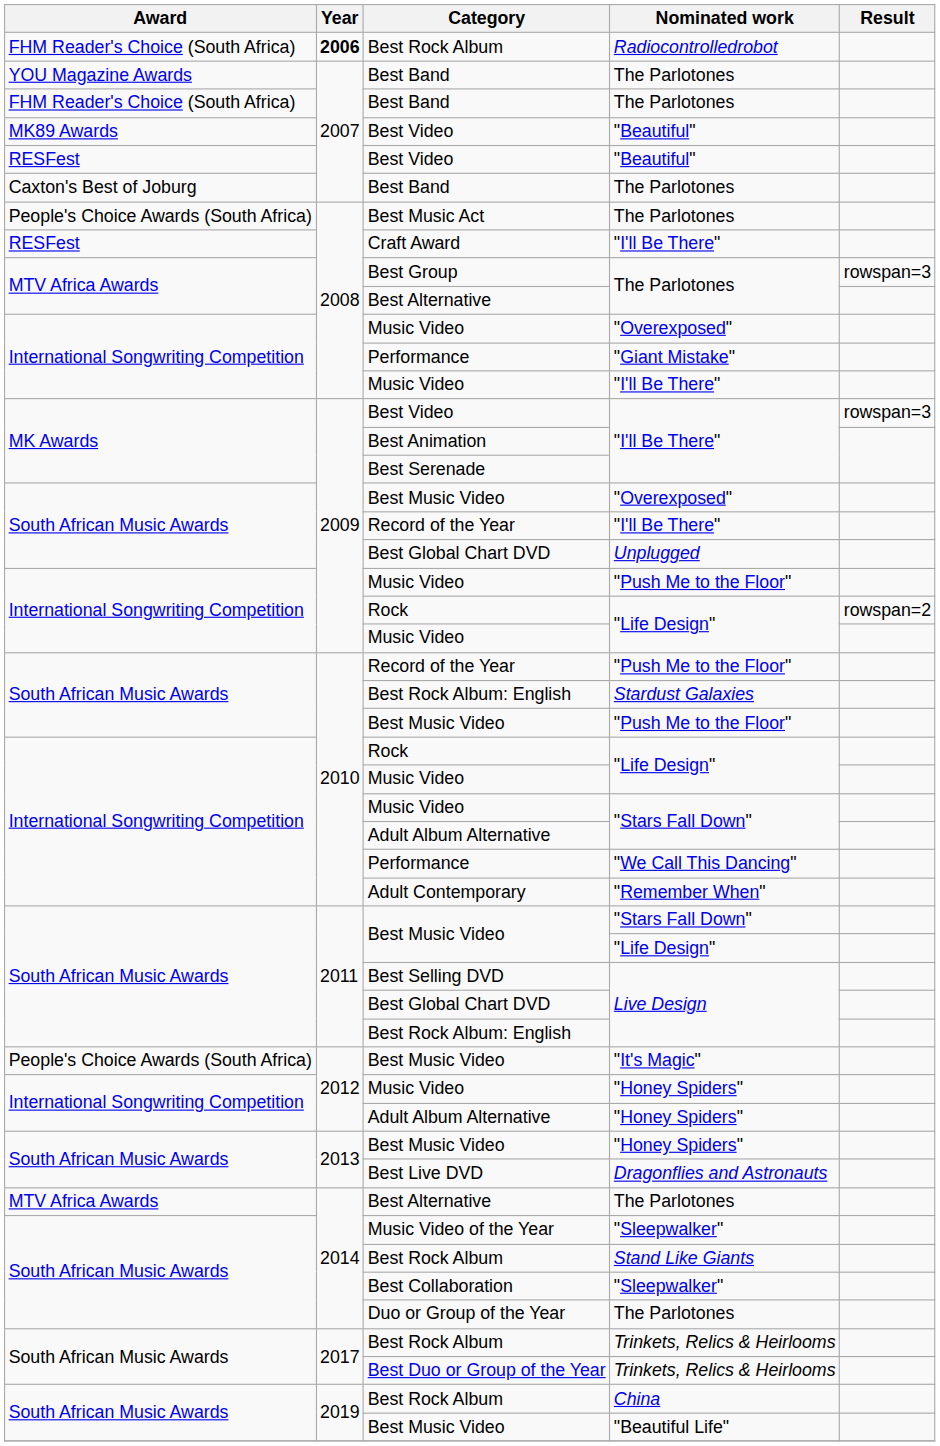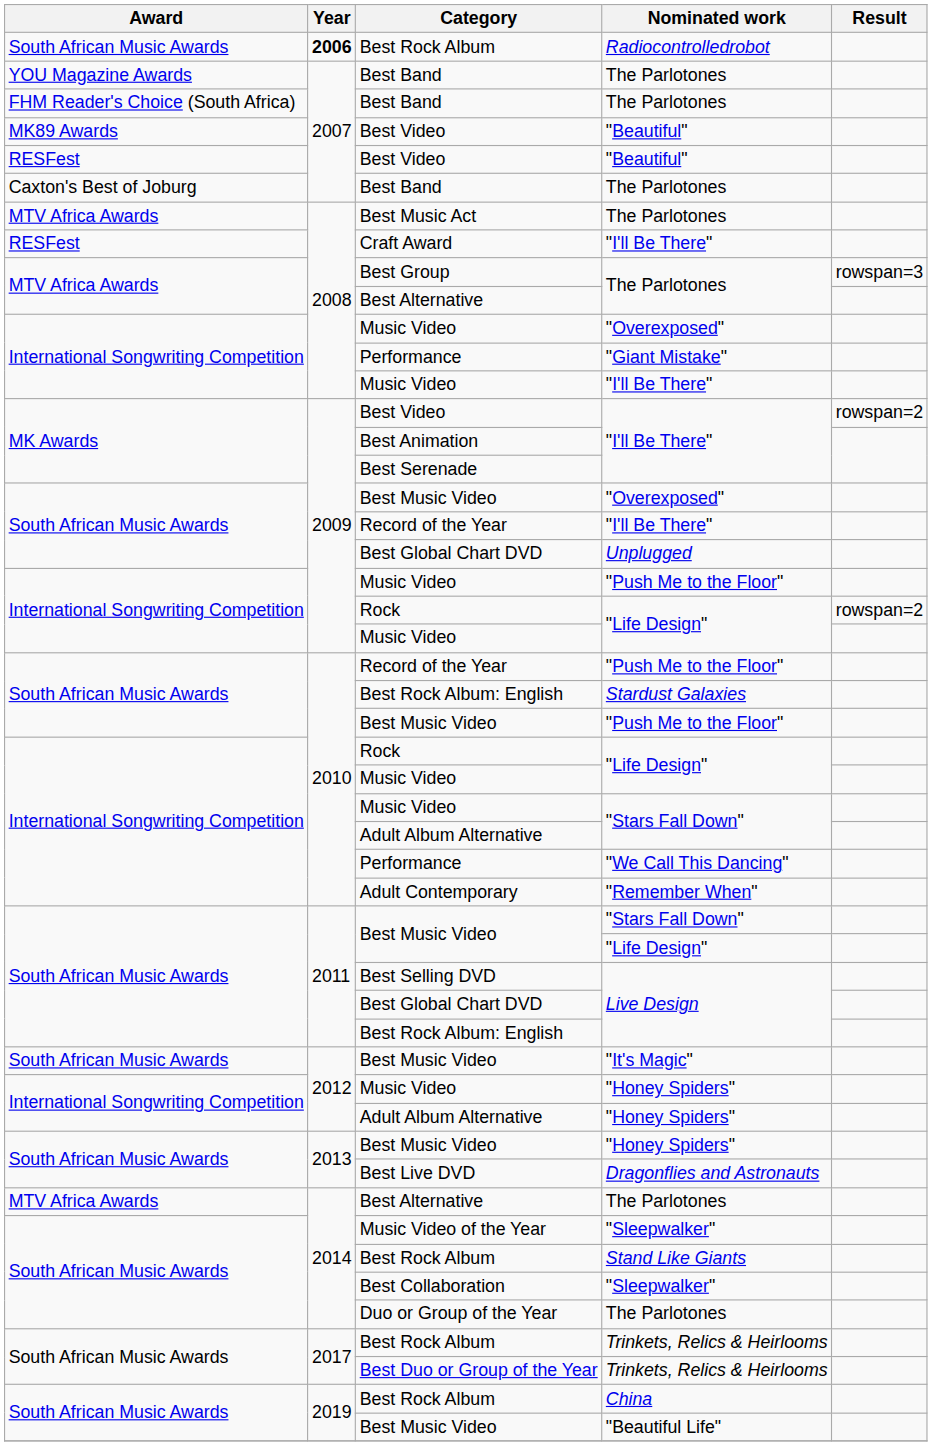(152, 46) FHM Reader's Choice (South Africa) -> (119, 46) South African Music Awards
(160, 215) People's Choice Awards (South Africa) -> (83, 215) MTV Africa Awards
(887, 412) rowspan=3 -> (879, 412) rowspan=2
(160, 1060) People's Choice Awards (South Africa) -> (119, 1060) South African Music Awards
